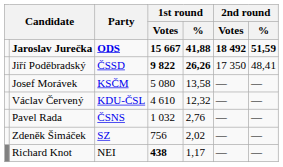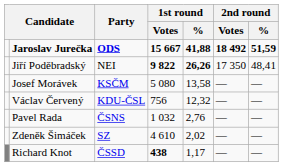(111, 65) ČSSD -> (107, 65) NEI
(163, 100) 4 610 -> (159, 100) 756
(159, 135) 756 -> (163, 135) 4 610
(107, 153) NEI -> (111, 153) ČSSD
